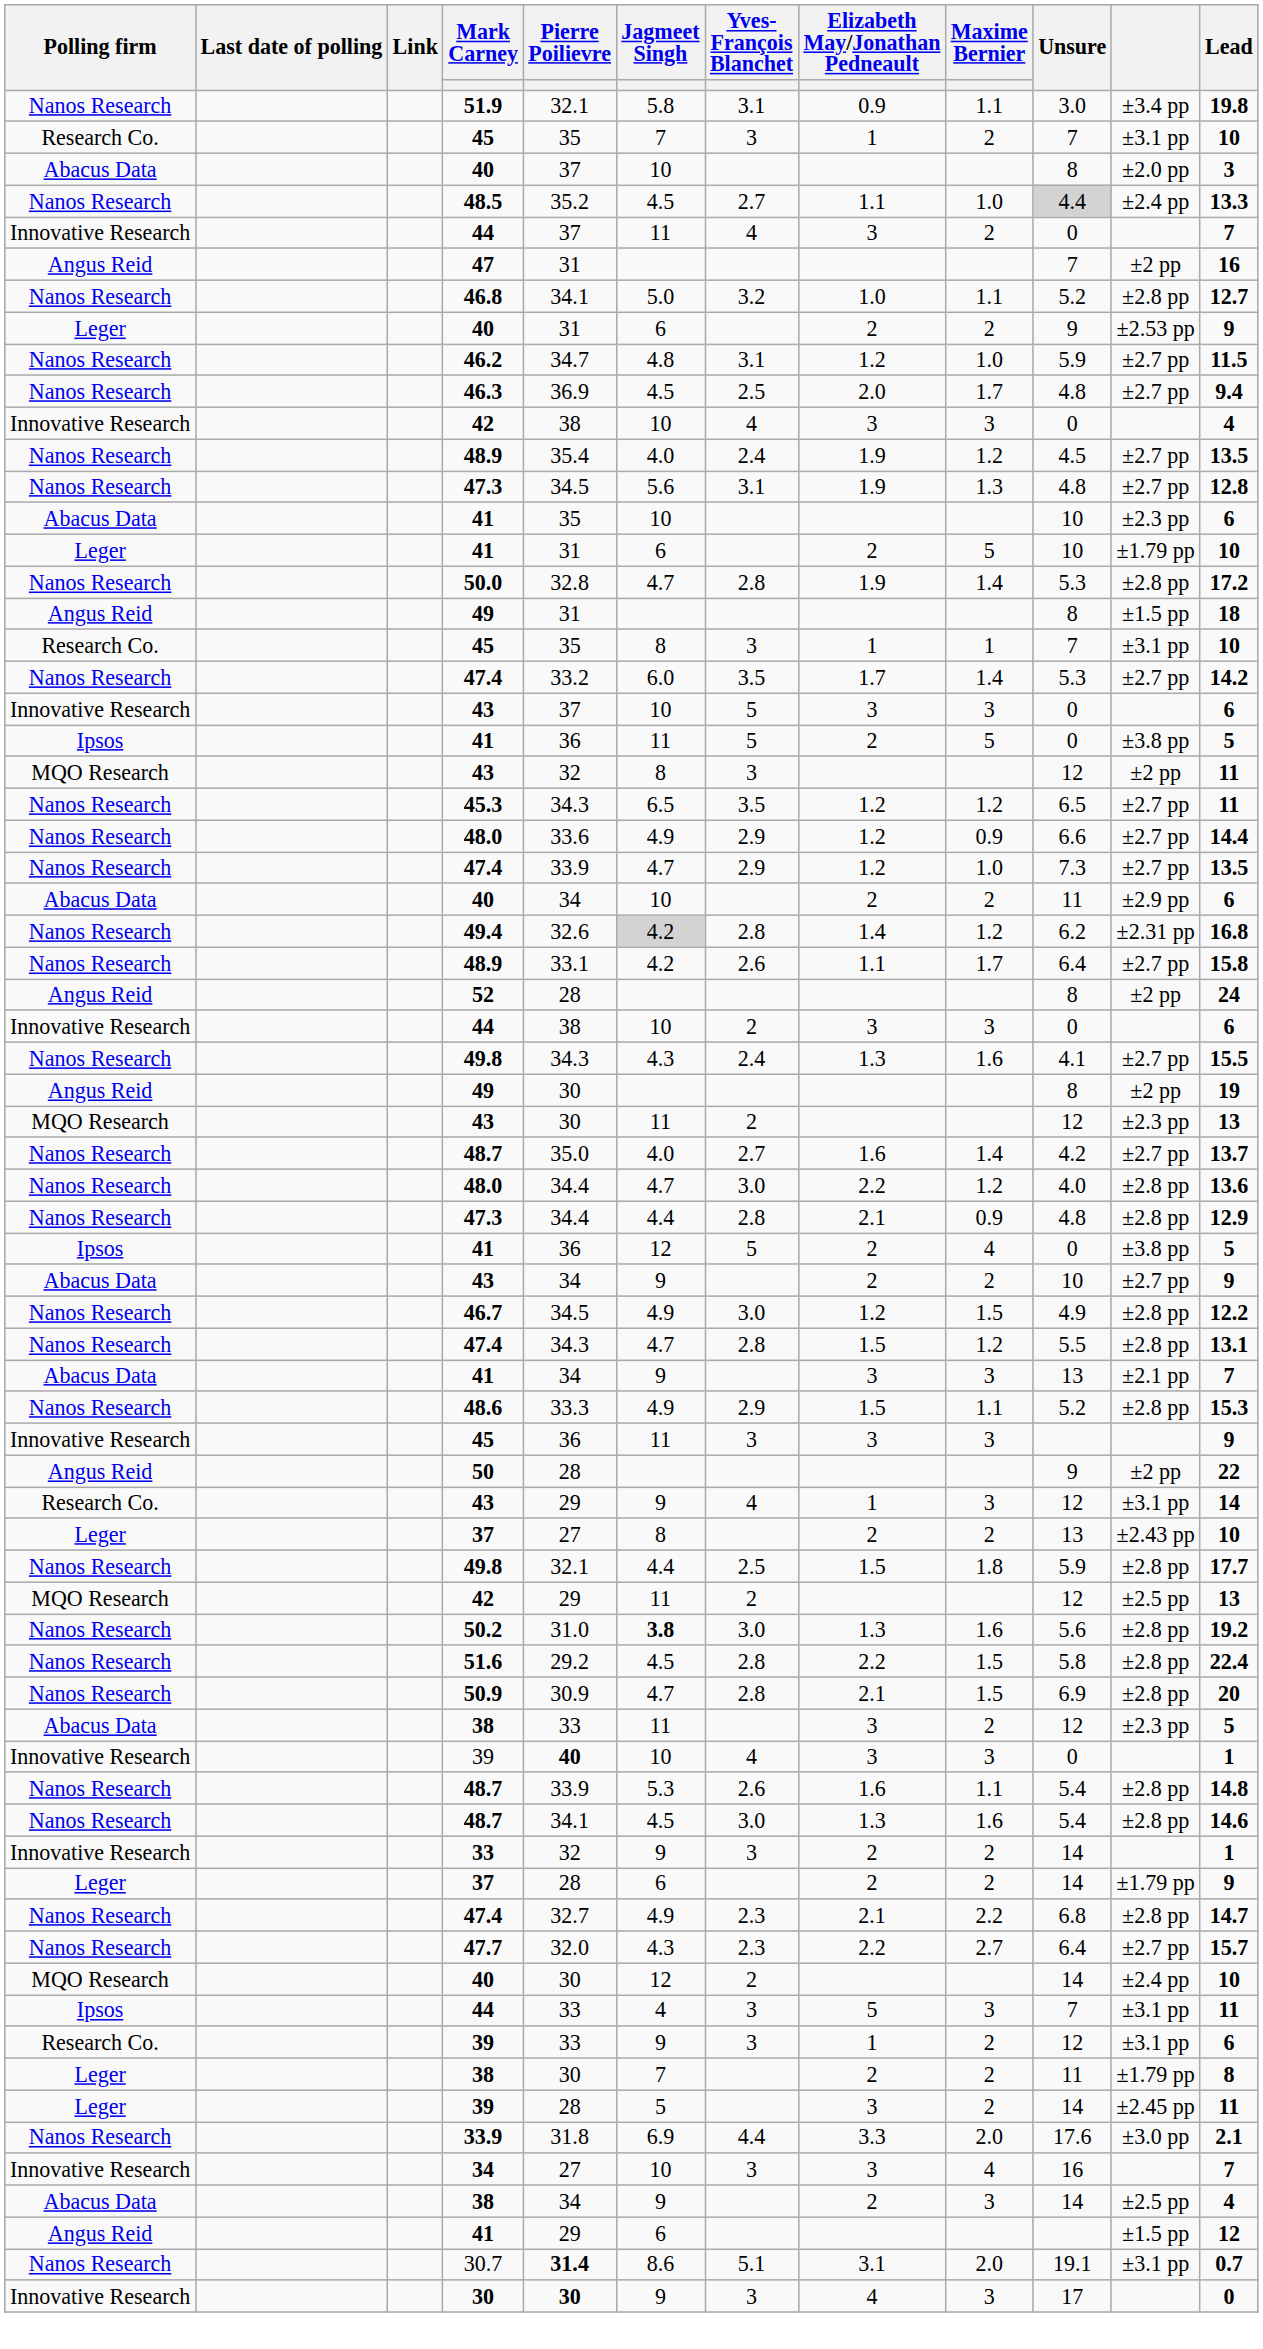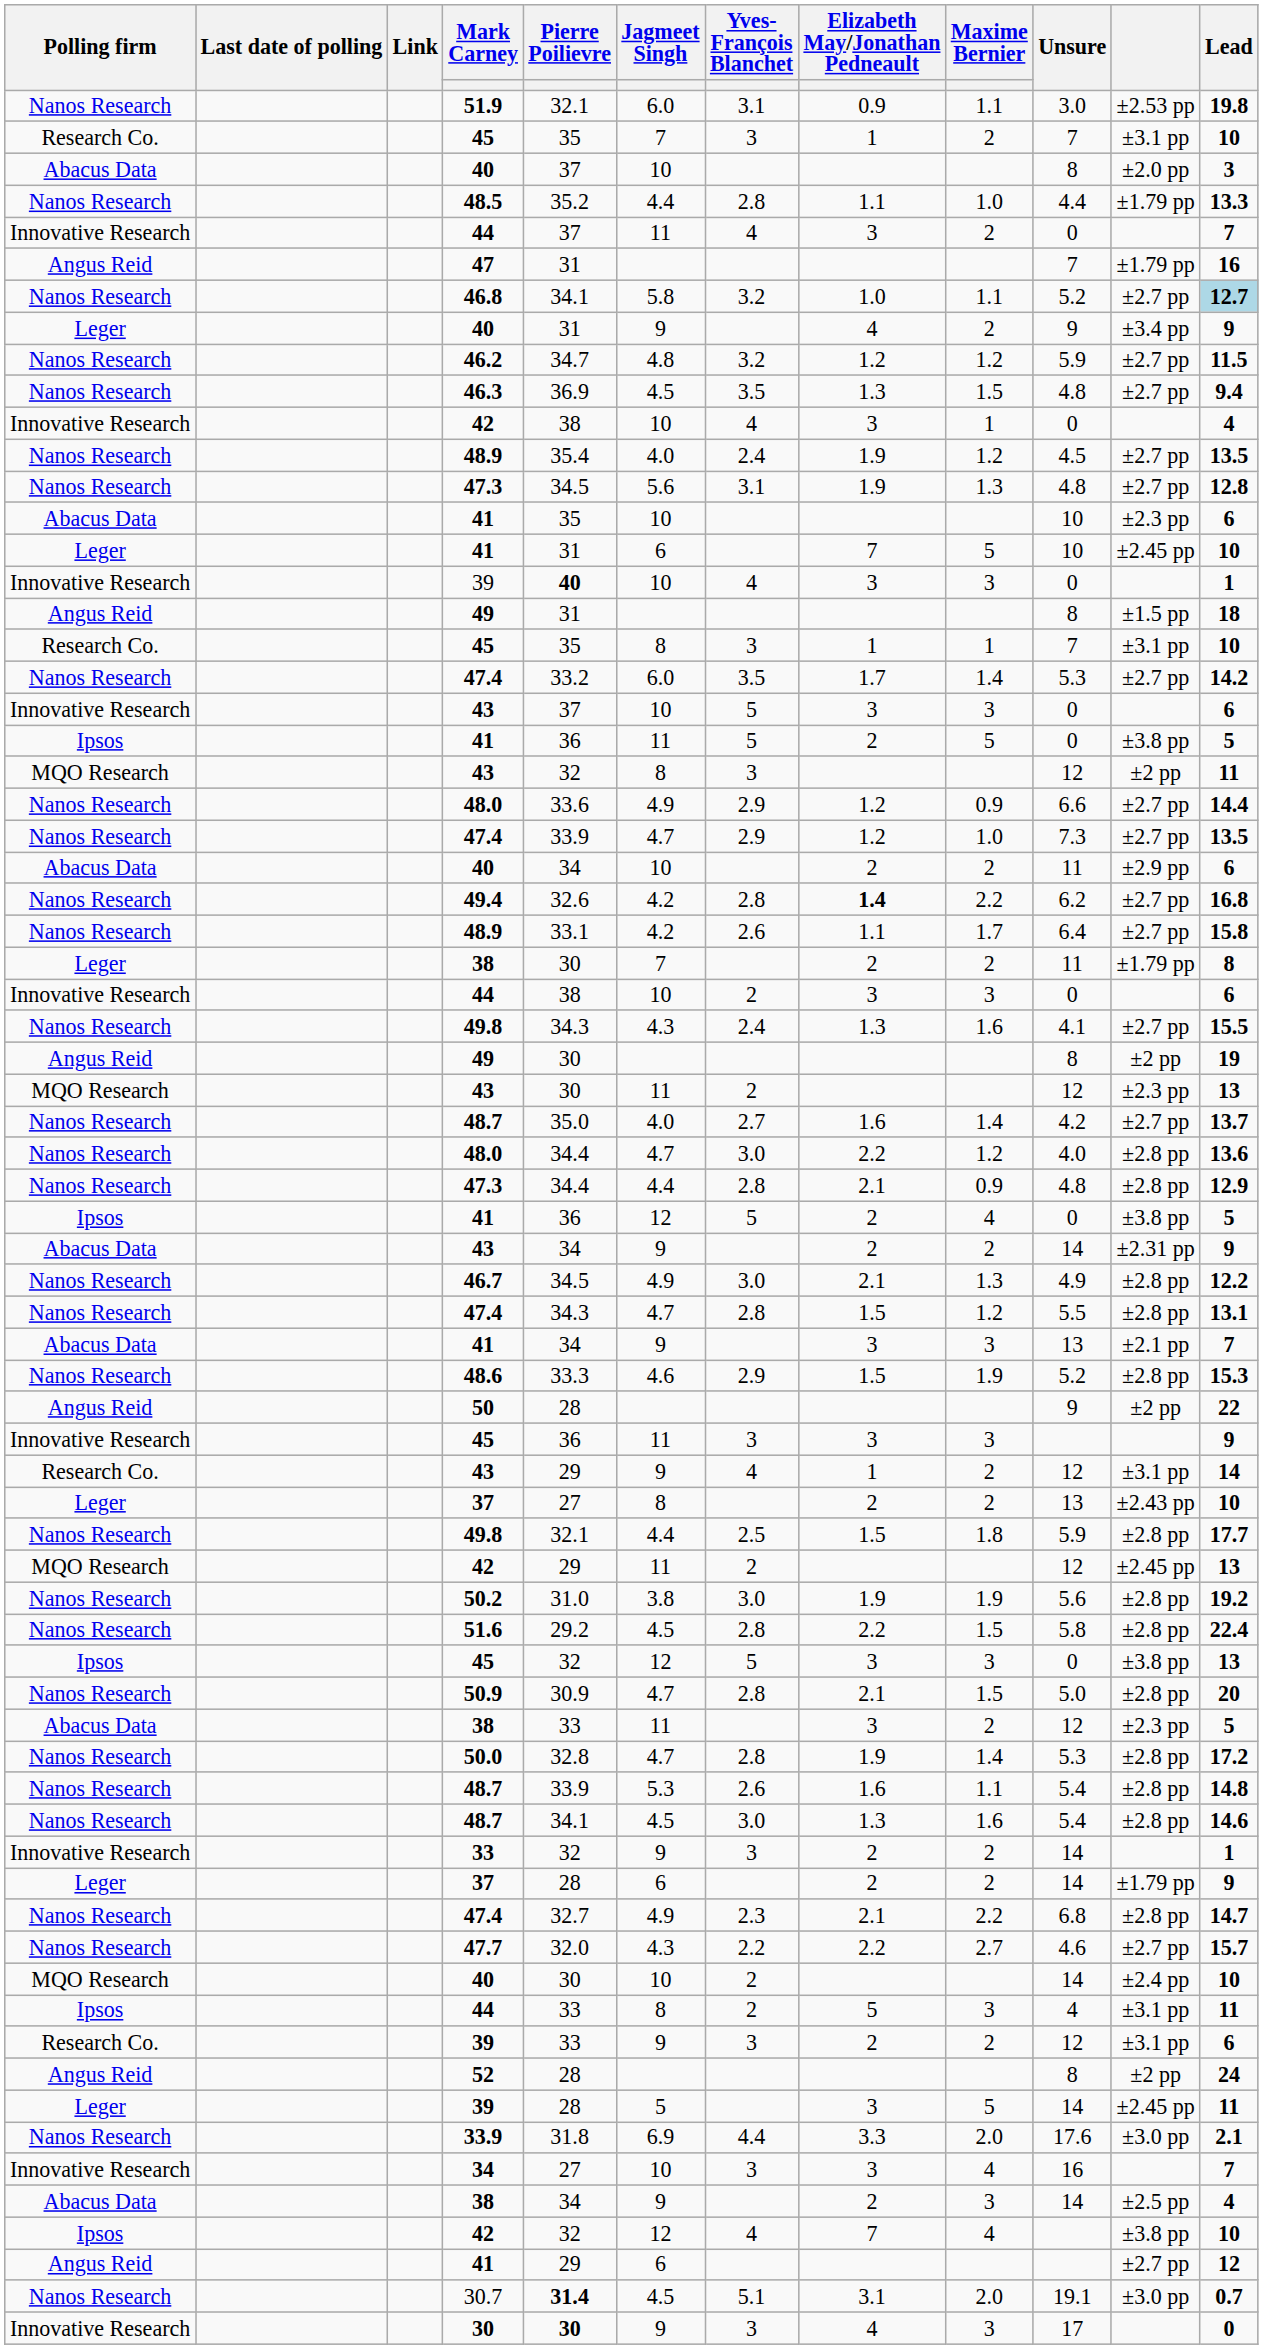(660, 106) 5.8 -> (660, 106) 6.0
(1156, 106) ±3.4 pp -> (1156, 106) ±2.53 pp
(660, 201) 4.5 -> (660, 201) 4.4
(751, 201) 2.7 -> (751, 201) 2.8
(1072, 201) lightgrey background -> (1072, 201) no background
(1156, 201) ±2.4 pp -> (1156, 201) ±1.79 pp
(1156, 265) ±2 pp -> (1156, 265) ±1.79 pp
(660, 296) 5.0 -> (660, 296) 5.8
(1156, 296) ±2.8 pp -> (1156, 296) ±2.7 pp
(1229, 296) no background -> (1229, 296) lightblue background
(660, 328) 6 -> (660, 328) 9
(872, 328) 2 -> (872, 328) 4
(1156, 328) ±2.53 pp -> (1156, 328) ±3.4 pp
(751, 360) 3.1 -> (751, 360) 3.2
(989, 360) 1.0 -> (989, 360) 1.2
(751, 392) 2.5 -> (751, 392) 3.5
(872, 392) 2.0 -> (872, 392) 1.3
(989, 392) 1.7 -> (989, 392) 1.5
(989, 423) 3 -> (989, 423) 1
(872, 550) 2 -> (872, 550) 7
(1156, 550) ±1.79 pp -> (1156, 550) ±2.45 pp
rows swapped: (100, 1757) <-> (100, 582)
- row: (100, 804)
(660, 931) lightgrey background -> (660, 900) no background
(872, 931) normal -> (872, 900) bold
(989, 931) 1.2 -> (989, 900) 2.2
(1156, 931) ±2.31 pp -> (1156, 900) ±2.7 pp
rows swapped: (100, 2074) <-> (100, 995)
(1072, 1281) 10 -> (1072, 1249) 14
(1156, 1281) ±2.7 pp -> (1156, 1249) ±2.31 pp
(872, 1312) 1.2 -> (872, 1281) 2.1
(989, 1312) 1.5 -> (989, 1281) 1.3
(660, 1408) 4.9 -> (660, 1376) 4.6
(989, 1408) 1.1 -> (989, 1376) 1.9
rows swapped: (100, 1471) <-> (100, 1439)
(989, 1503) 3 -> (989, 1471) 2
(1156, 1598) ±2.5 pp -> (1156, 1566) ±2.45 pp
(660, 1630) bold -> (660, 1598) normal
(872, 1630) 1.3 -> (872, 1598) 1.9
(989, 1630) 1.6 -> (989, 1598) 1.9
+ row: (100, 1662)
(1072, 1693) 6.9 -> (1072, 1693) 5.0
(751, 1947) 2.3 -> (751, 1947) 2.2
(1072, 1947) 6.4 -> (1072, 1947) 4.6
(660, 1979) 12 -> (660, 1979) 10
(660, 2011) 4 -> (660, 2011) 8
(751, 2011) 3 -> (751, 2011) 2
(1072, 2011) 7 -> (1072, 2011) 4
(872, 2043) 1 -> (872, 2043) 2
(989, 2106) 2 -> (989, 2106) 5
+ row: (100, 2233)
(1156, 2233) ±1.5 pp -> (1156, 2265) ±2.7 pp
(660, 2265) 8.6 -> (660, 2297) 4.5
(1156, 2265) ±3.1 pp -> (1156, 2297) ±3.0 pp
